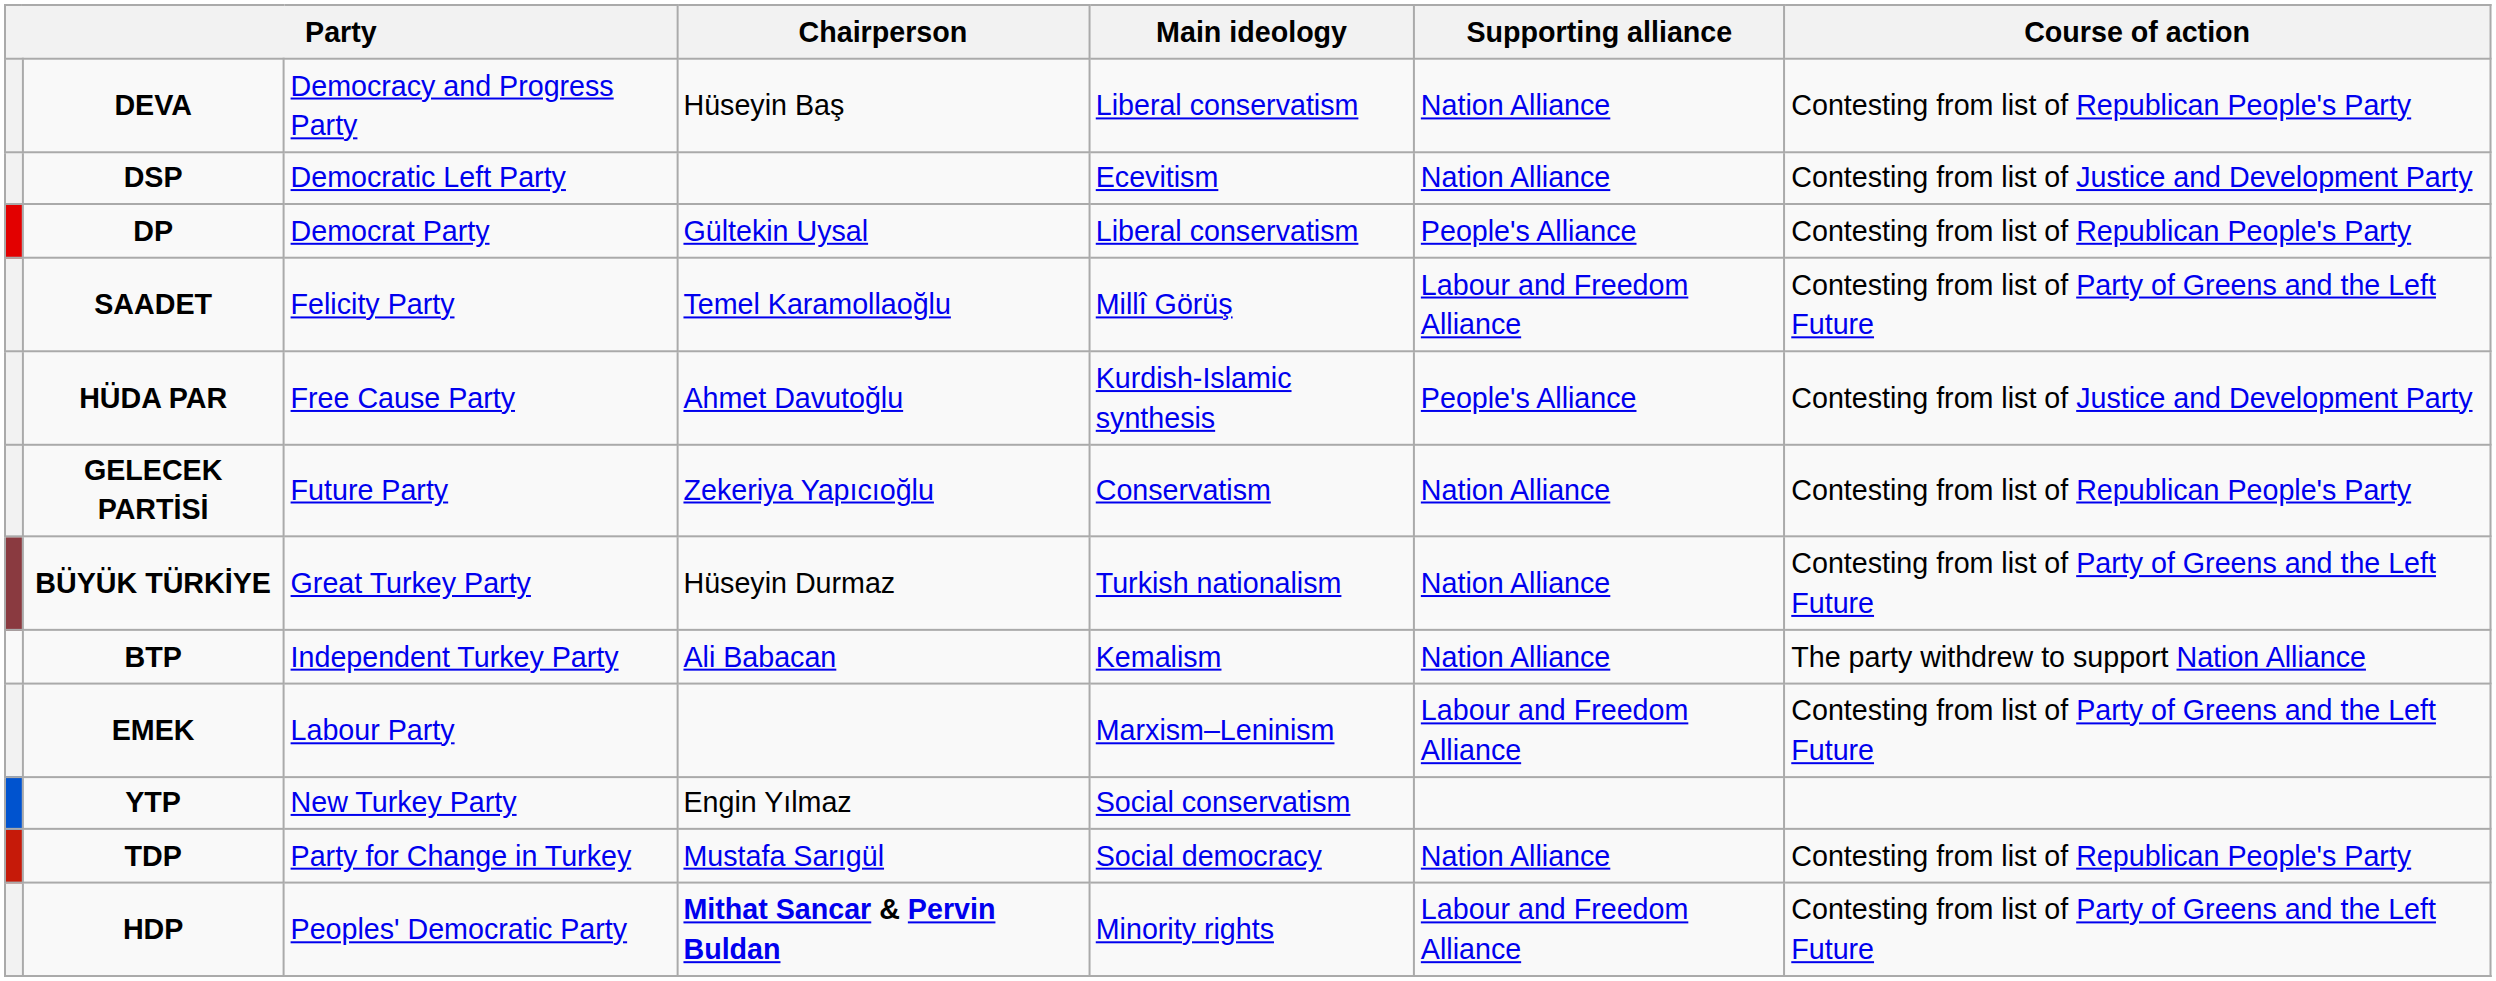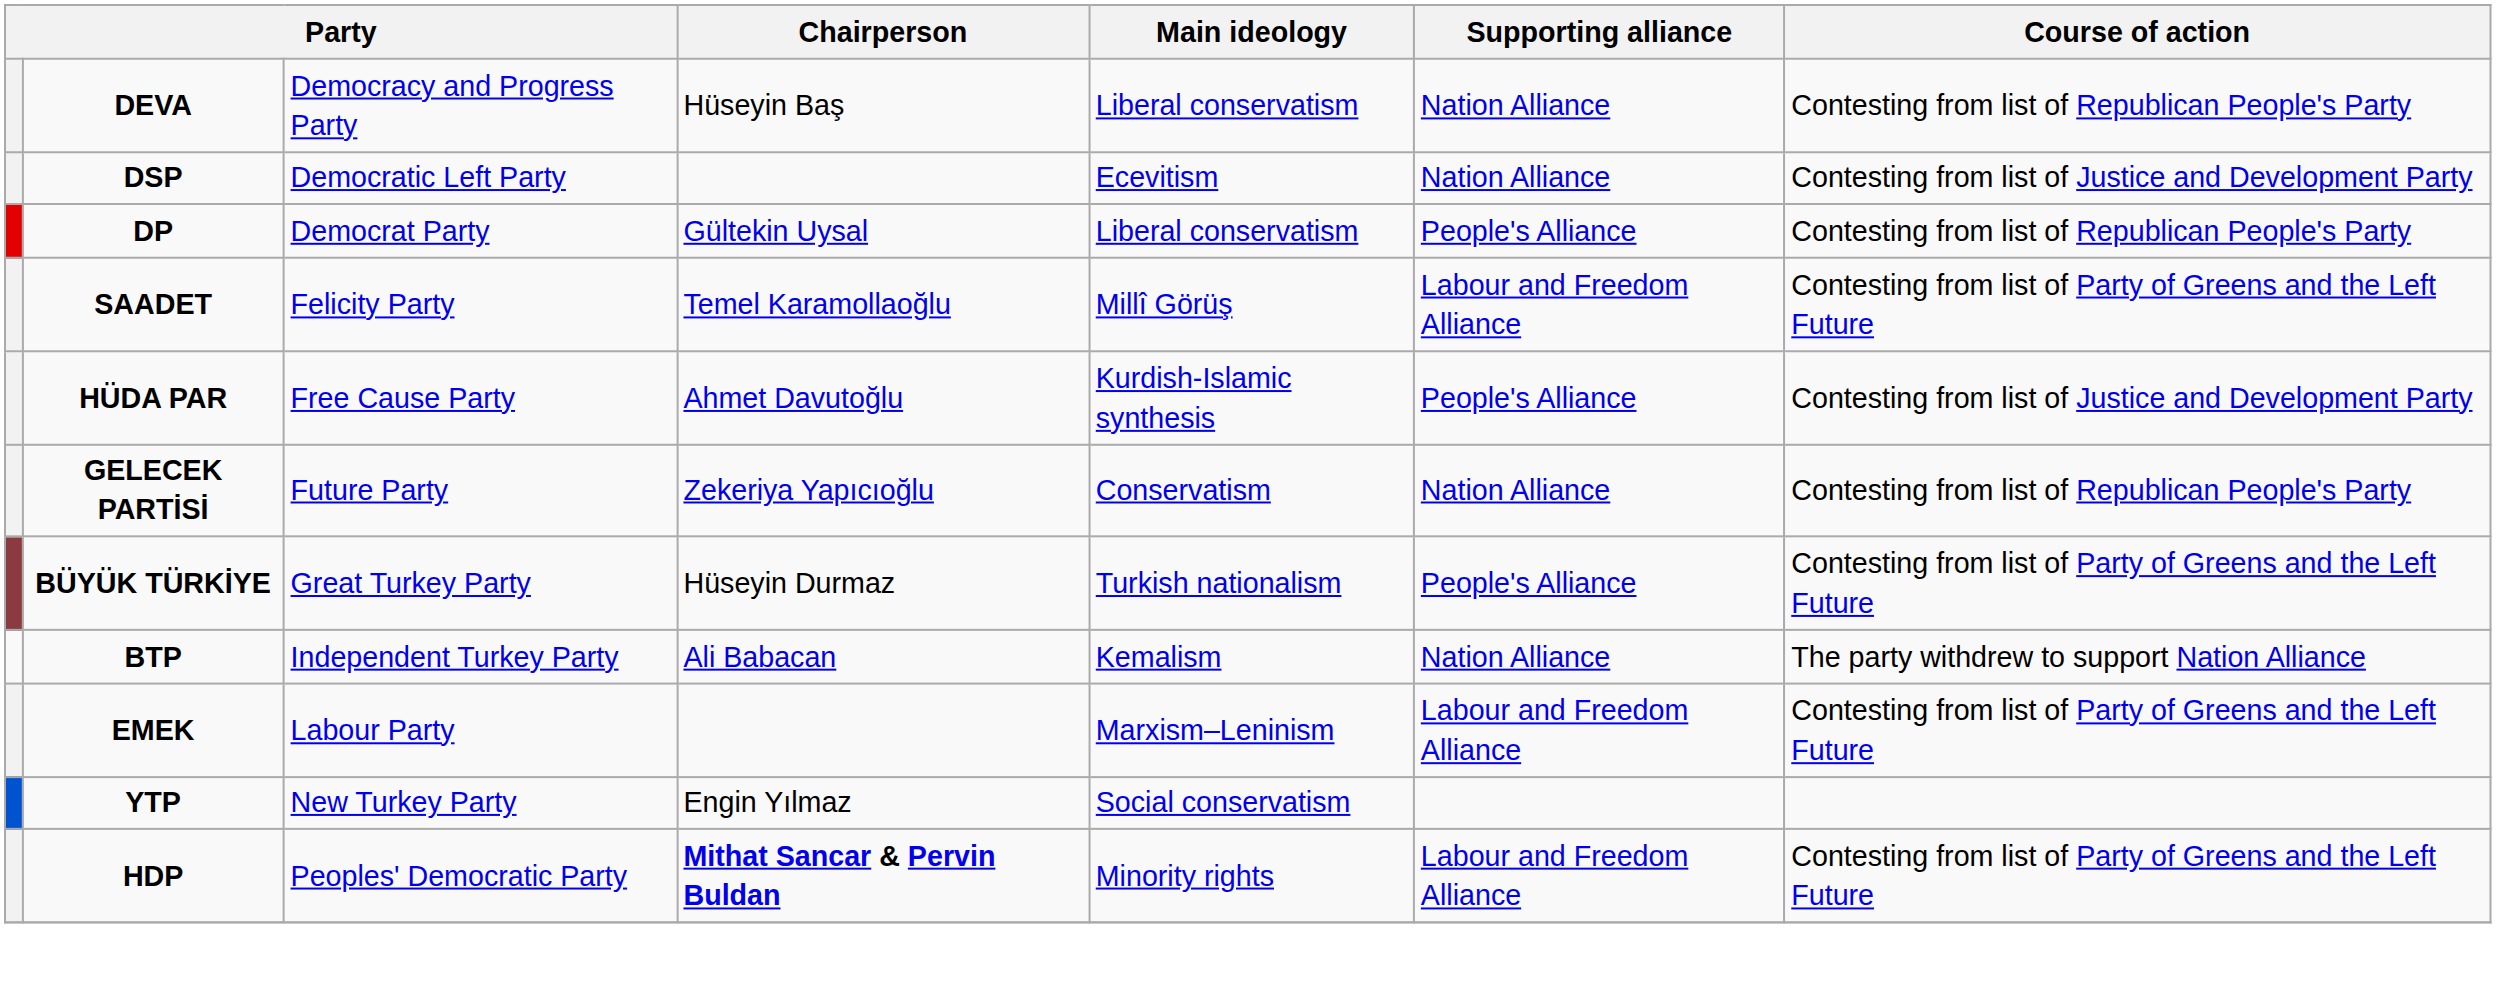(1516, 584) Nation Alliance -> (1529, 584) People's Alliance
- row: (153, 856)
